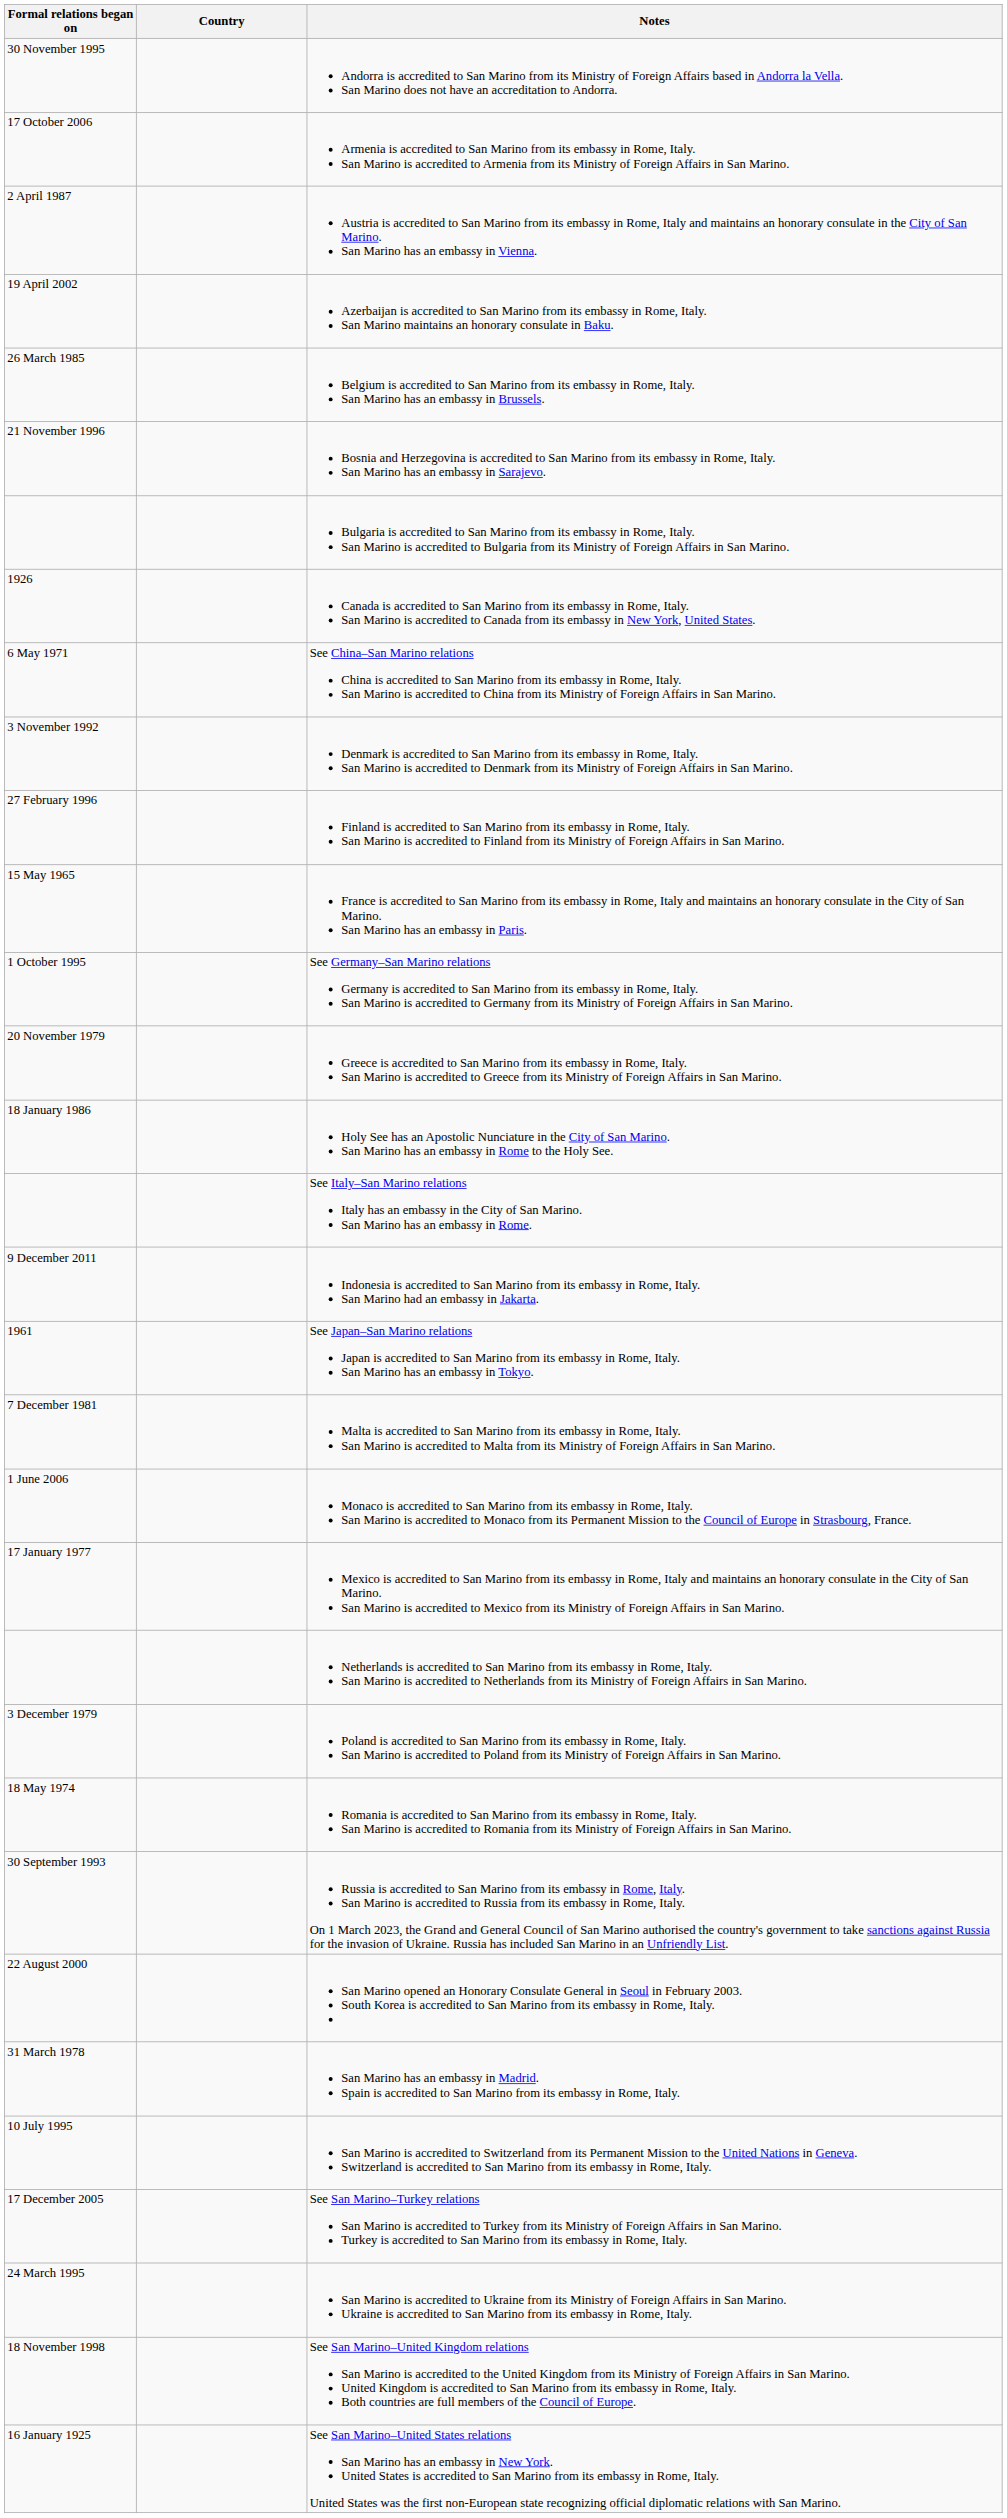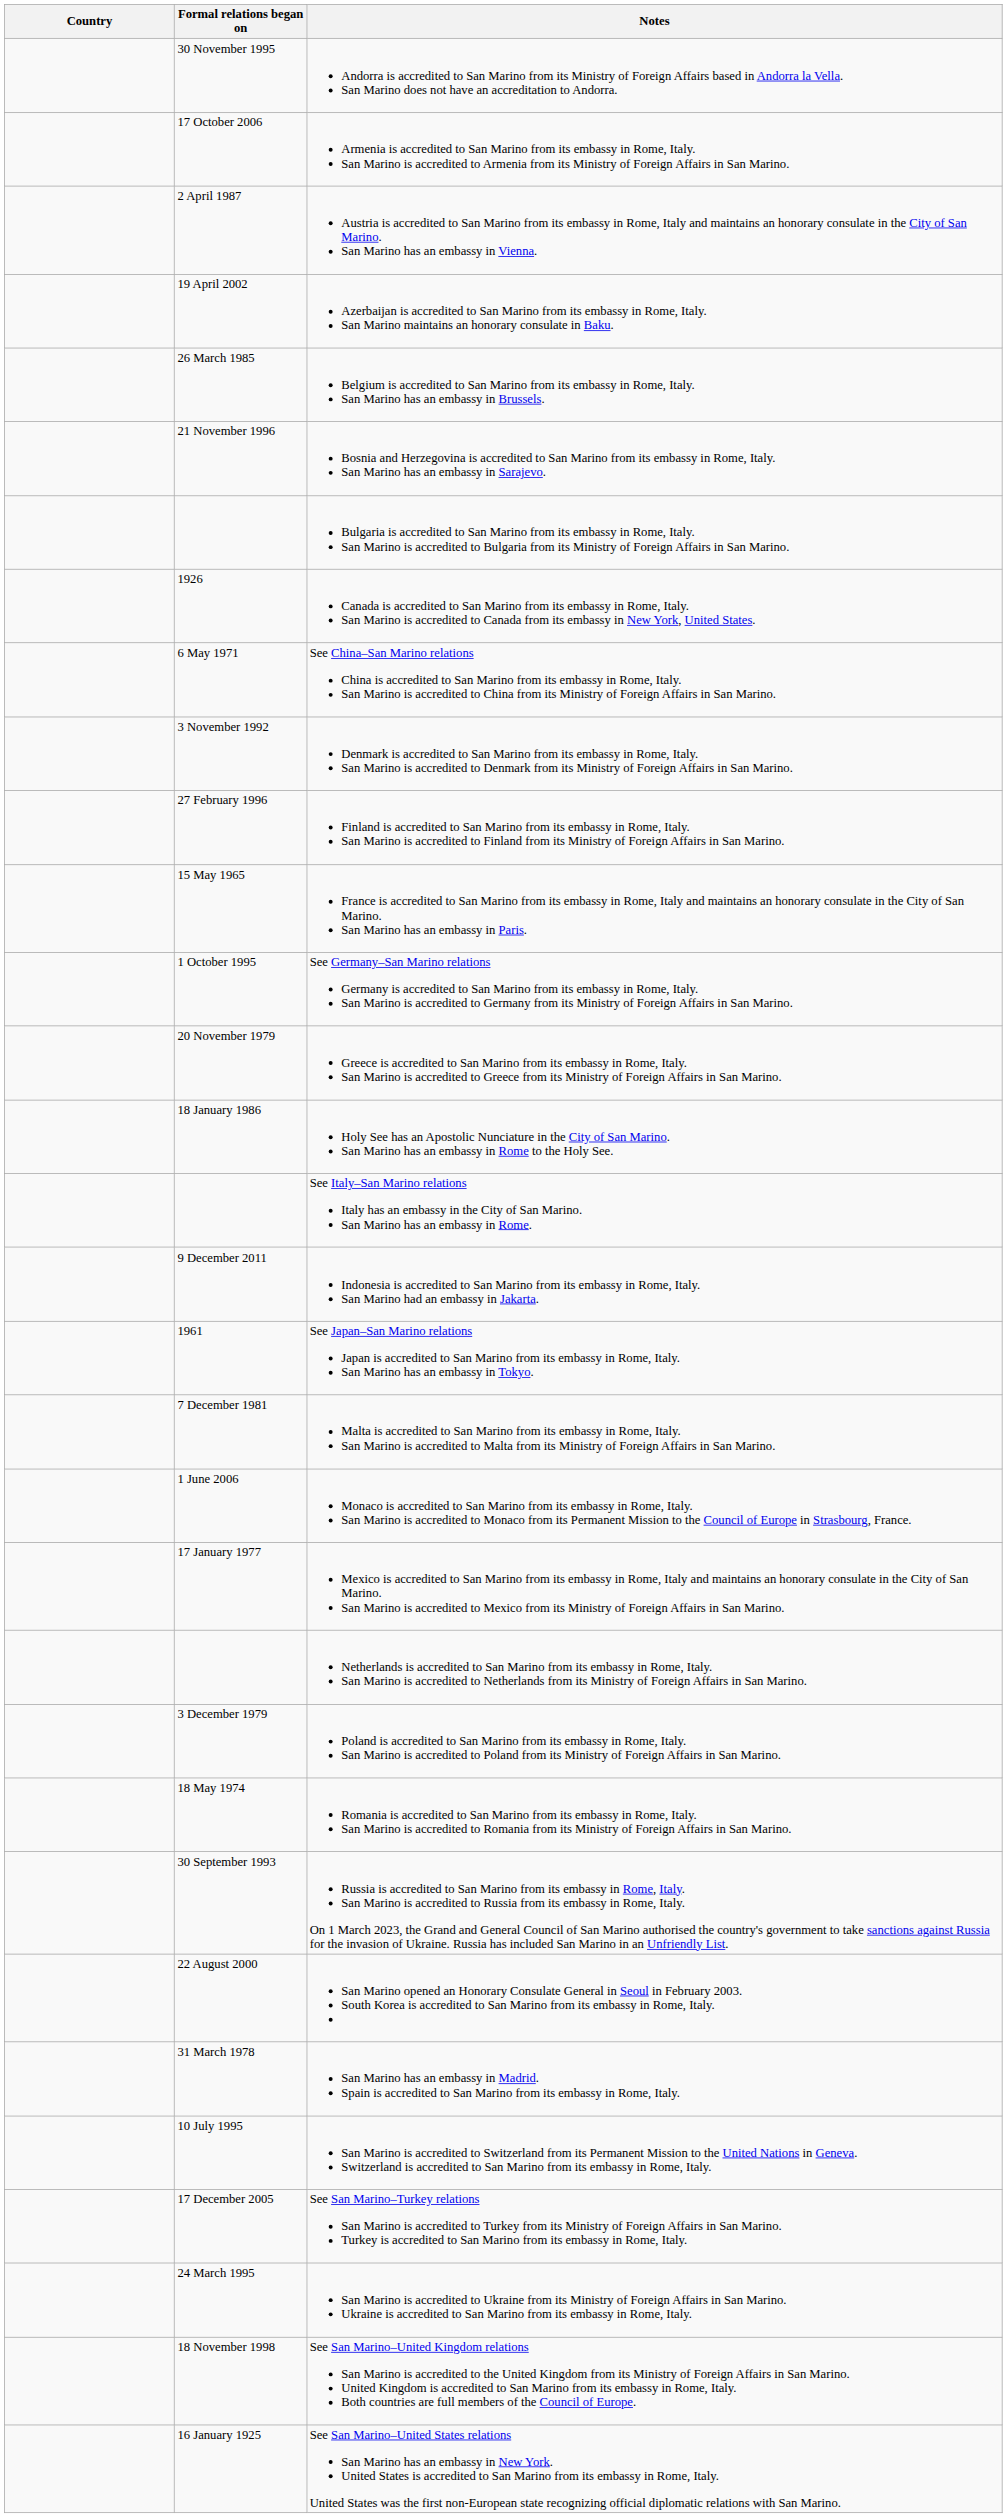columns swapped: (222, 21) <-> (71, 21)
